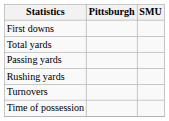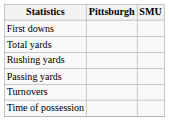rows swapped: (36, 76) <-> (34, 60)
